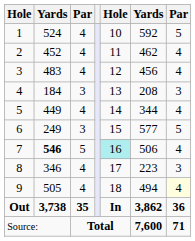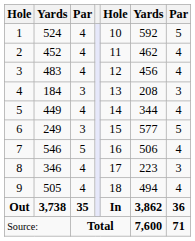(52, 149) bold -> (52, 149) normal
(115, 149) paleturquoise background -> (115, 149) no background
(179, 187) lightyellow background -> (179, 187) no background
